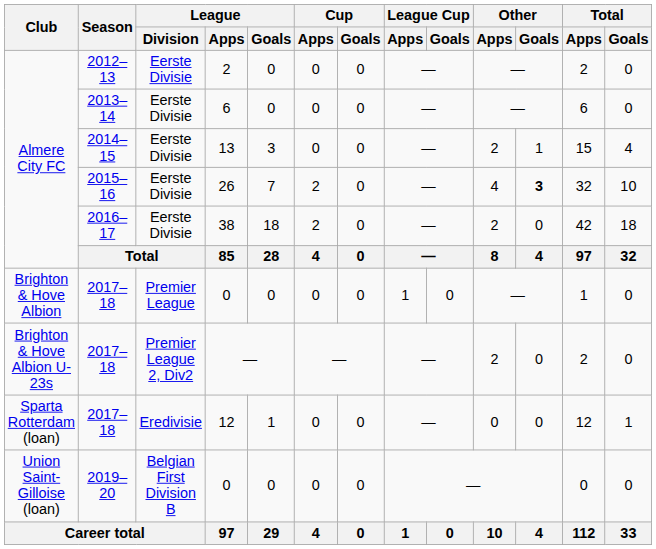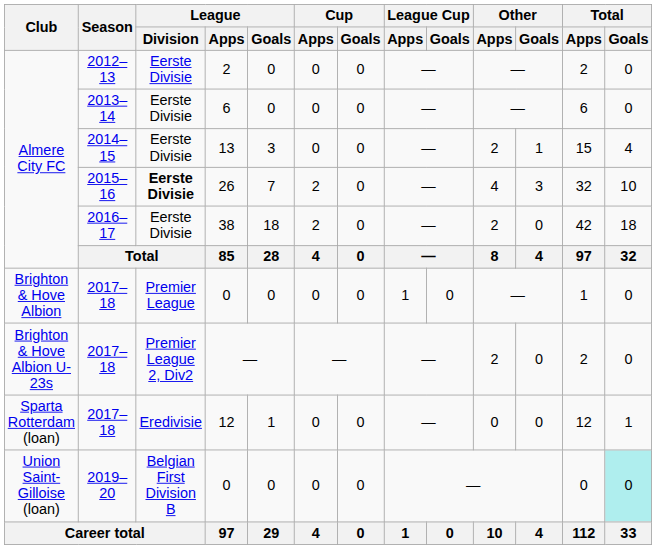(171, 186) normal -> (171, 186) bold
(539, 186) bold -> (539, 186) normal
(628, 485) no background -> (628, 485) paleturquoise background
